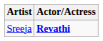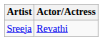(53, 28) bold -> (52, 28) normal
